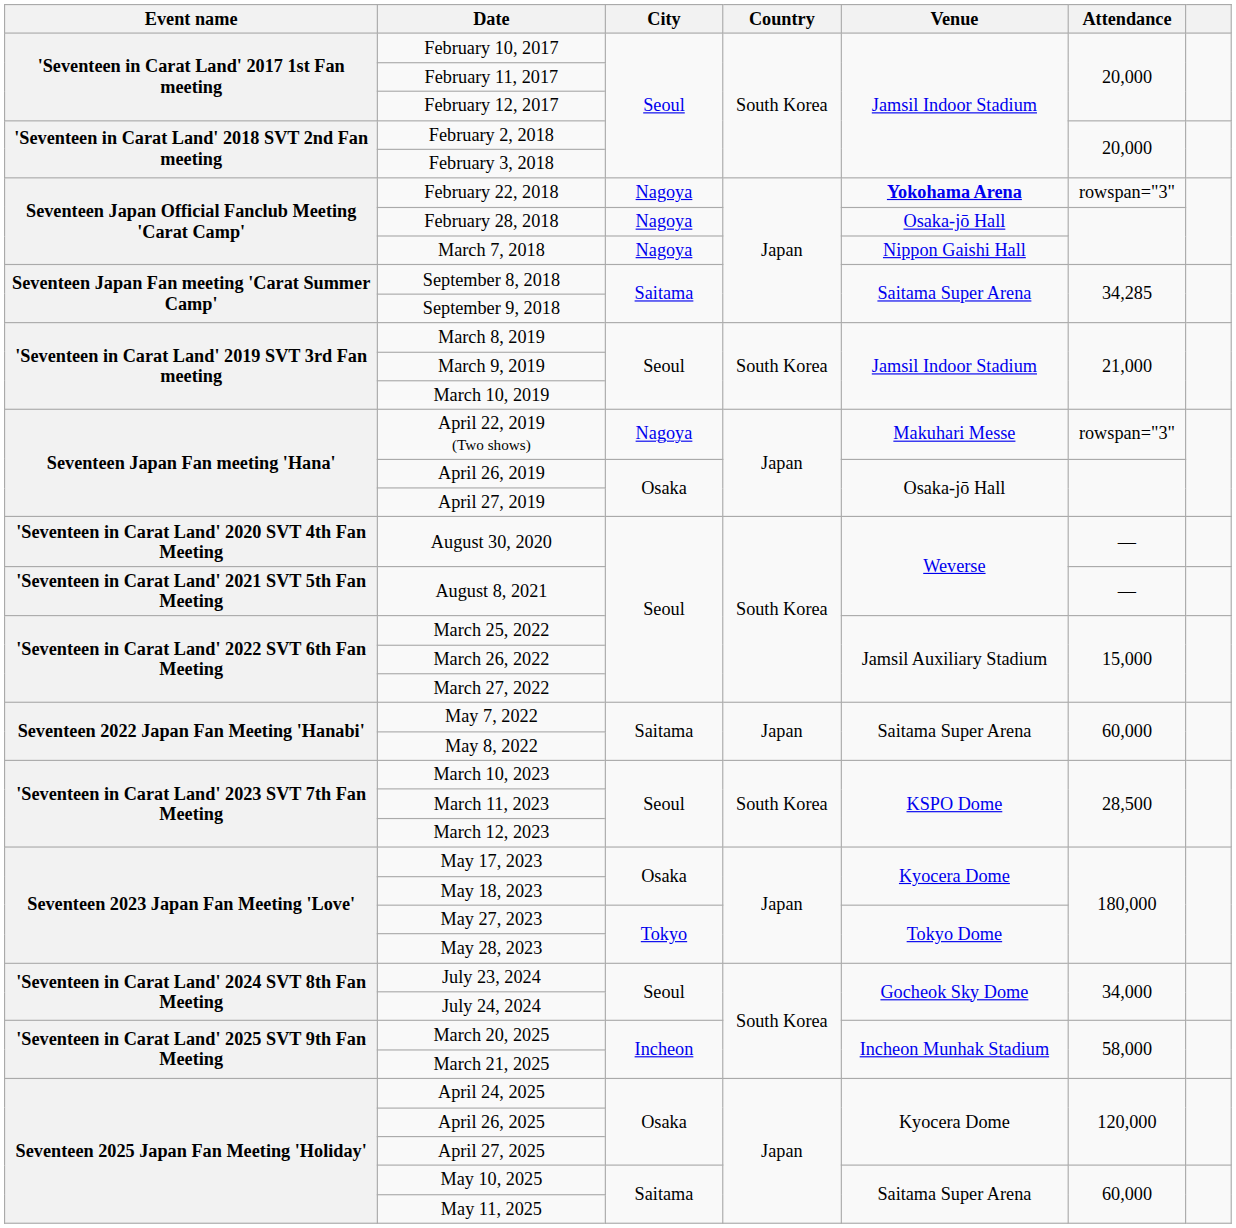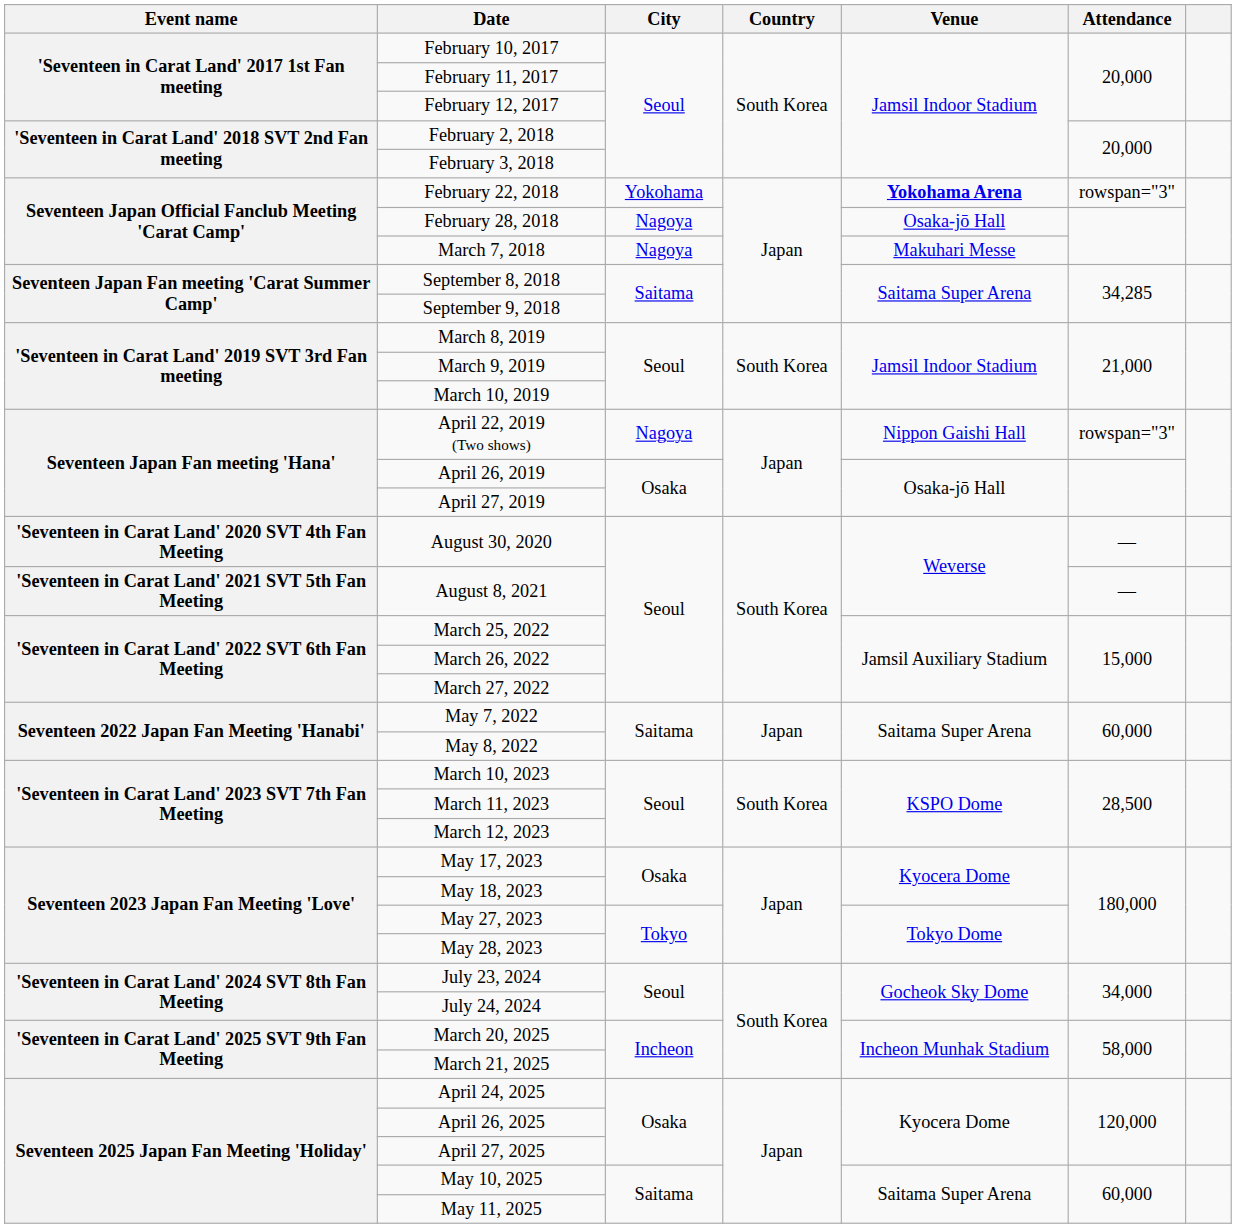(664, 192) Nagoya -> (664, 192) Yokohama
(954, 250) Nippon Gaishi Hall -> (954, 250) Makuhari Messe
(954, 434) Makuhari Messe -> (954, 434) Nippon Gaishi Hall
